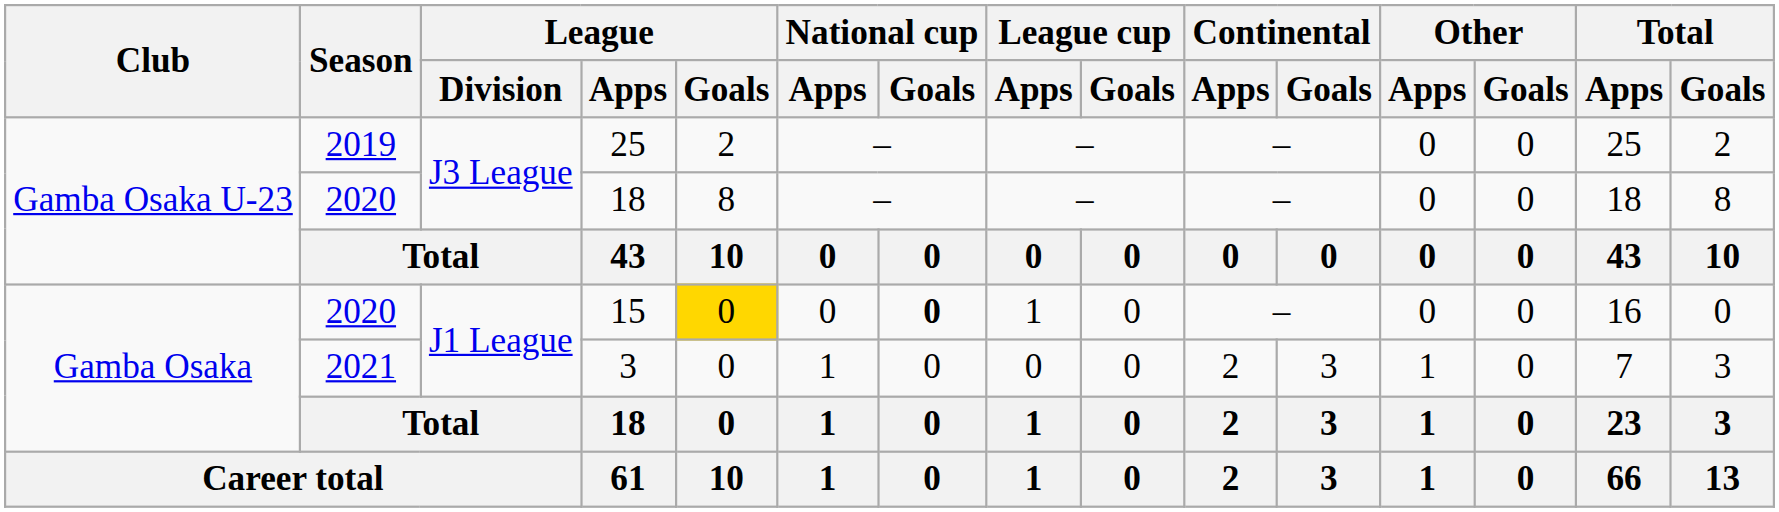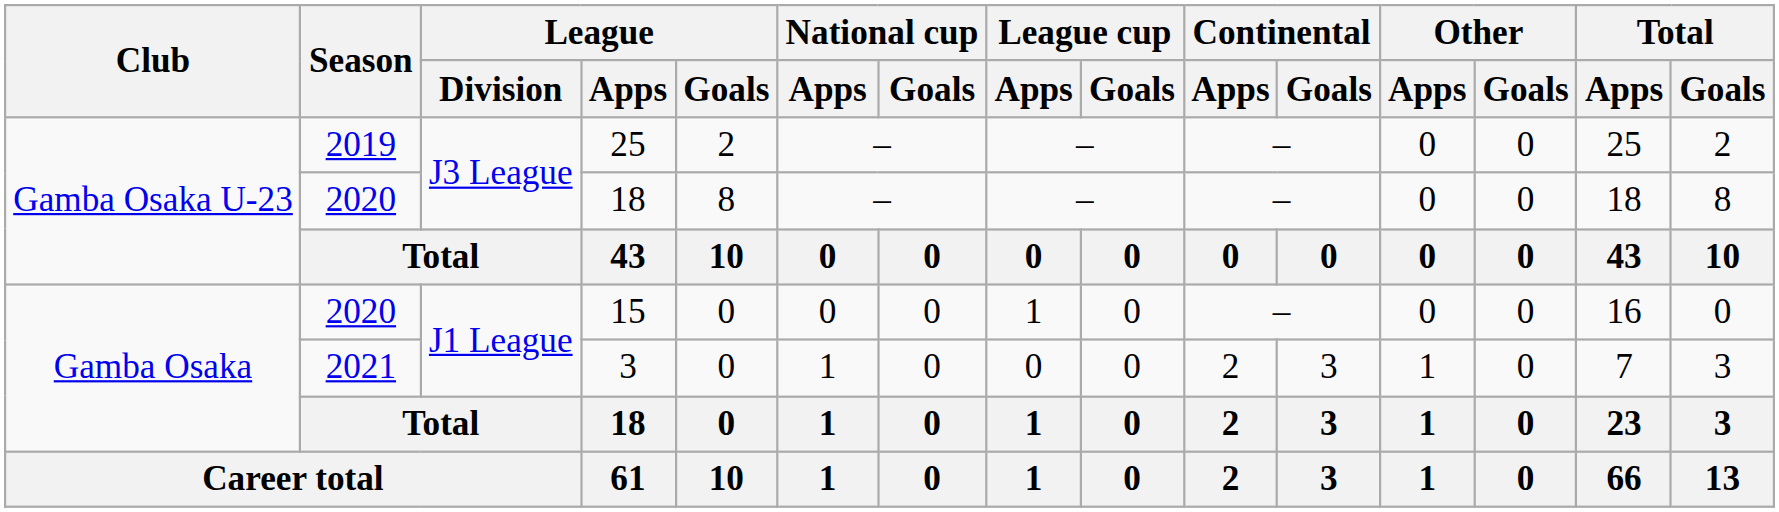(726, 311) gold background -> (726, 311) no background
(932, 311) bold -> (932, 311) normal
